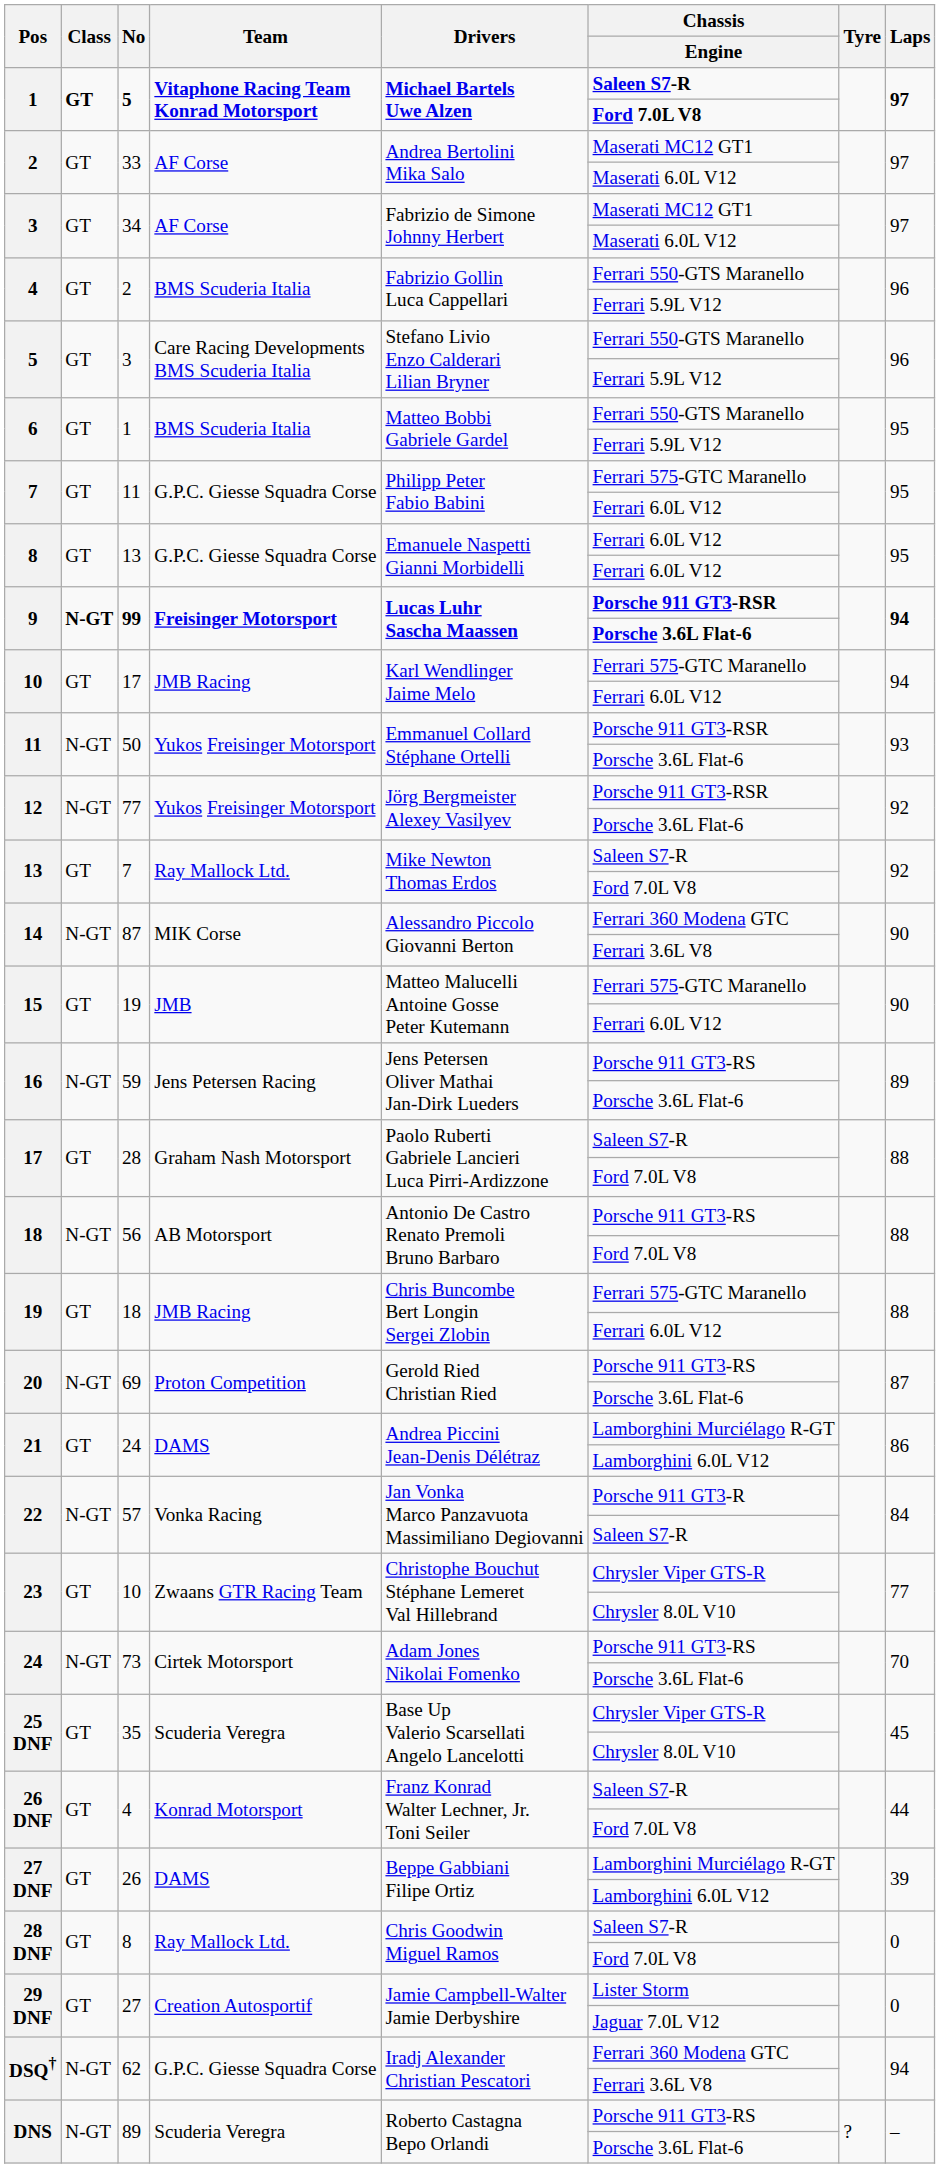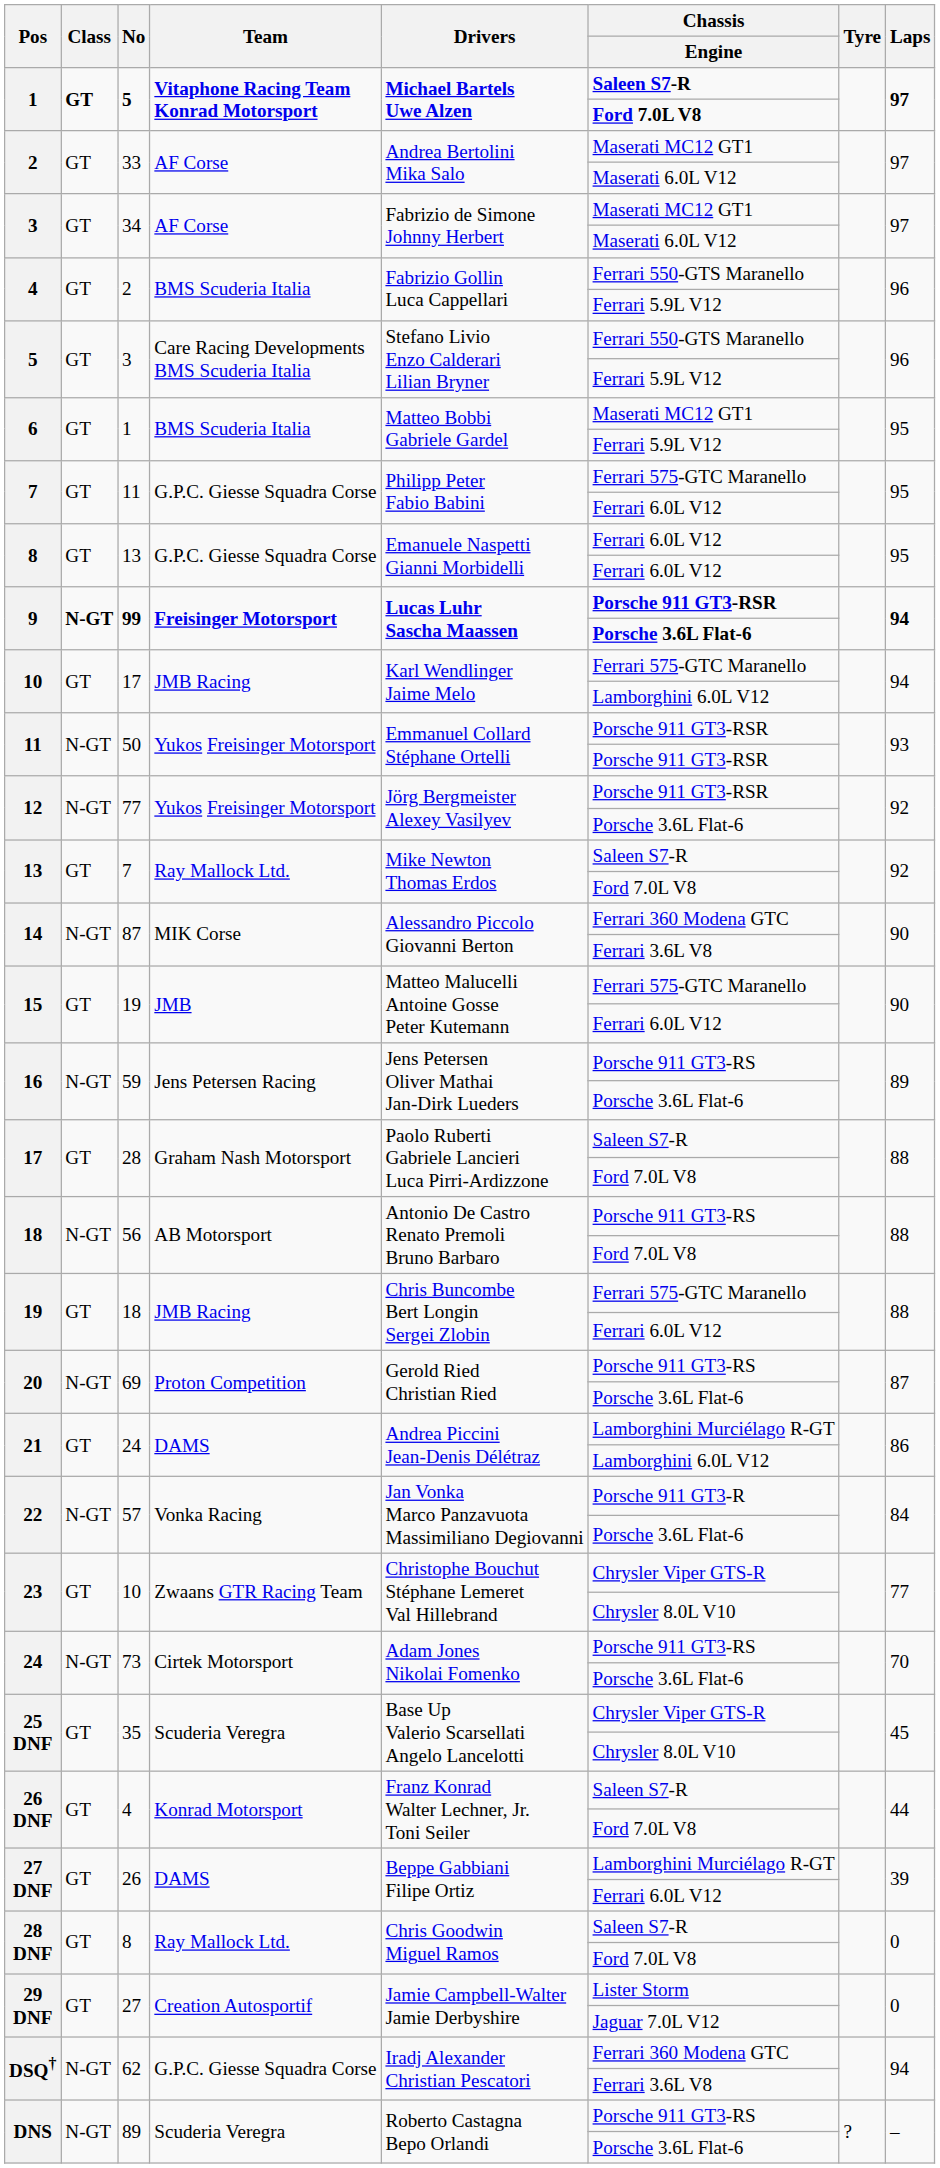(698, 413) Ferrari 550-GTS Maranello -> (673, 413) Maserati MC12 GT1
(657, 697) Ferrari 6.0L V12 -> (681, 697) Lamborghini 6.0L V12
(668, 760) Porsche 3.6L Flat-6 -> (680, 760) Porsche 911 GT3-RSR
(640, 1534) Saleen S7-R -> (668, 1534) Porsche 3.6L Flat-6
(681, 1895) Lamborghini 6.0L V12 -> (657, 1895) Ferrari 6.0L V12
